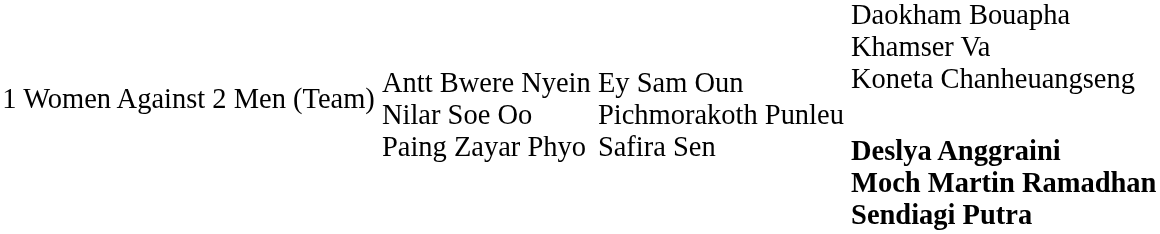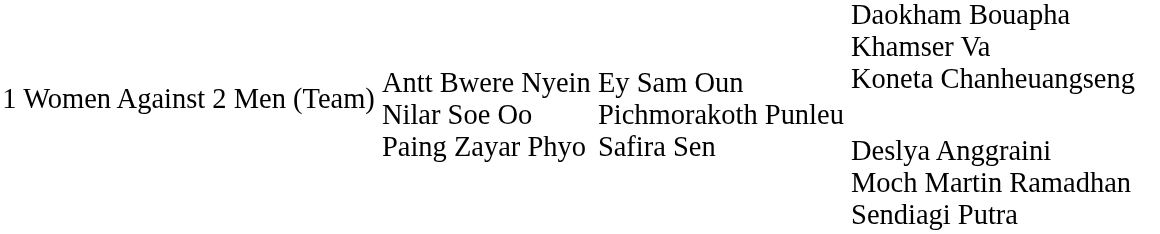(1004, 182) bold -> (991, 182) normal
